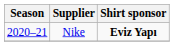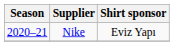(133, 31) bold -> (133, 31) normal
